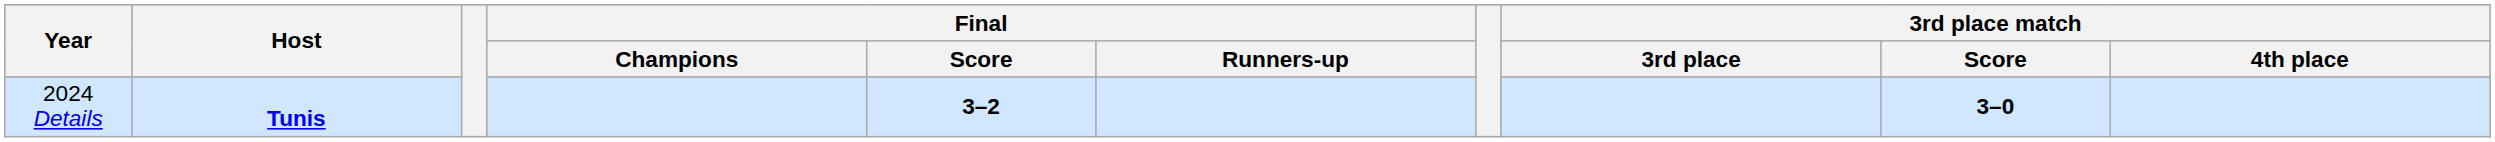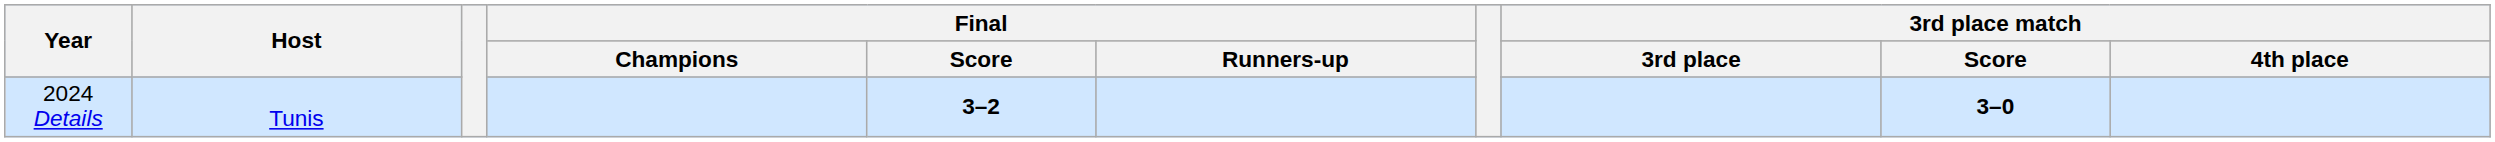(296, 120) bold -> (296, 120) normal
